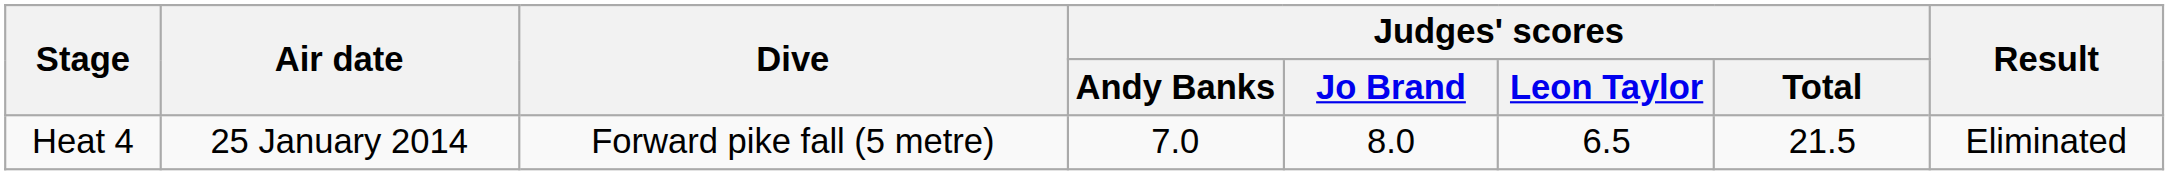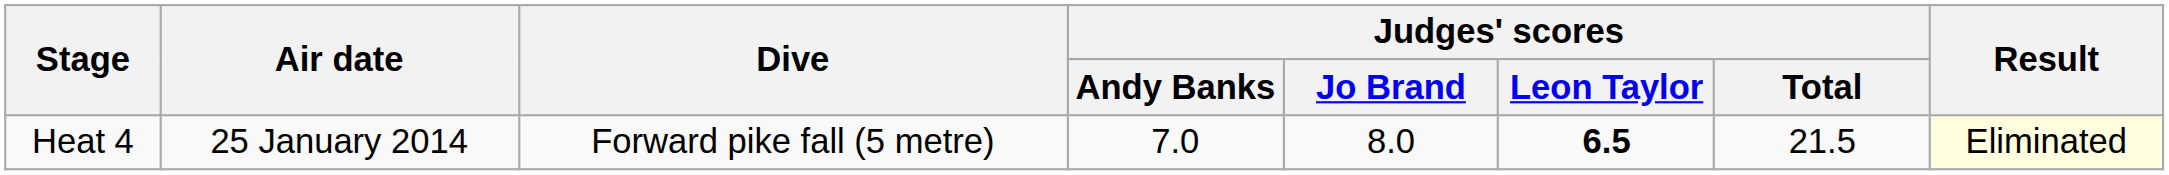(1607, 141) normal -> (1607, 141) bold
(2046, 141) no background -> (2046, 141) lightyellow background
